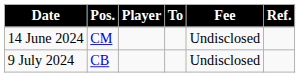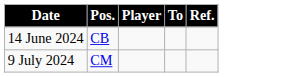- column: (225, 15)
(101, 38) CM -> (100, 38) CB
(100, 60) CB -> (101, 60) CM
